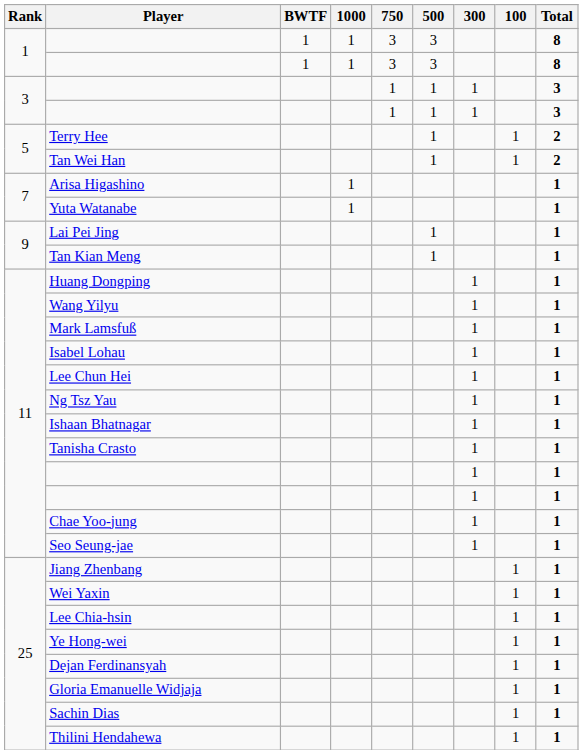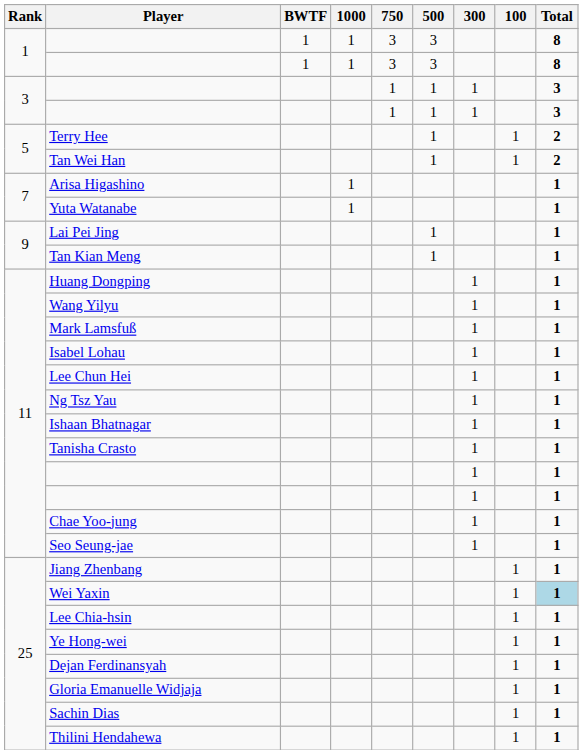(557, 593) no background -> (557, 593) lightblue background
